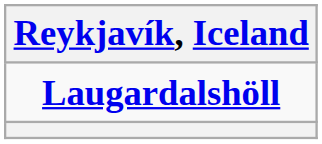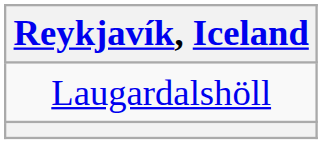(161, 91) bold -> (161, 91) normal
